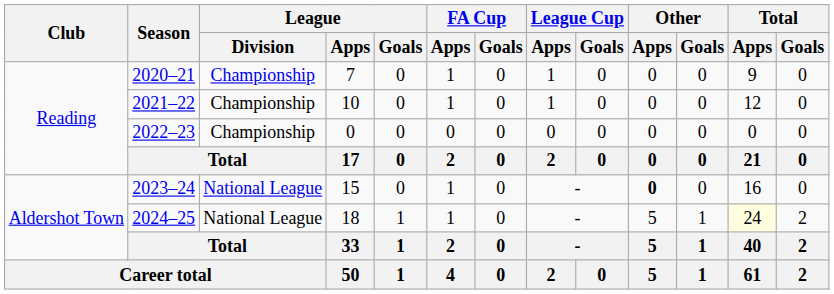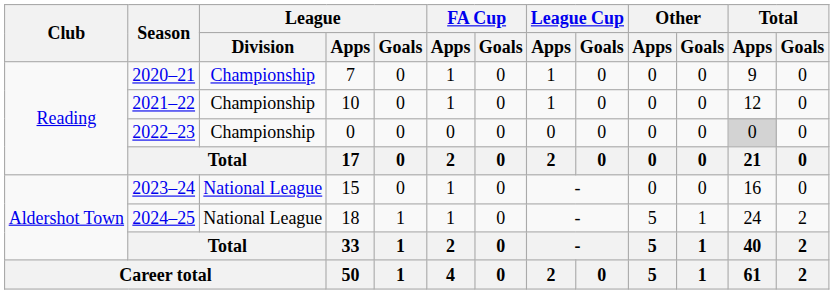(752, 132) no background -> (752, 132) lightgrey background
(652, 189) bold -> (652, 189) normal
(752, 217) lightyellow background -> (752, 217) no background
